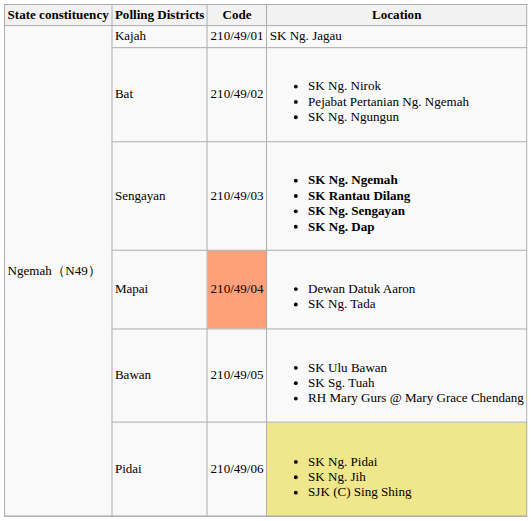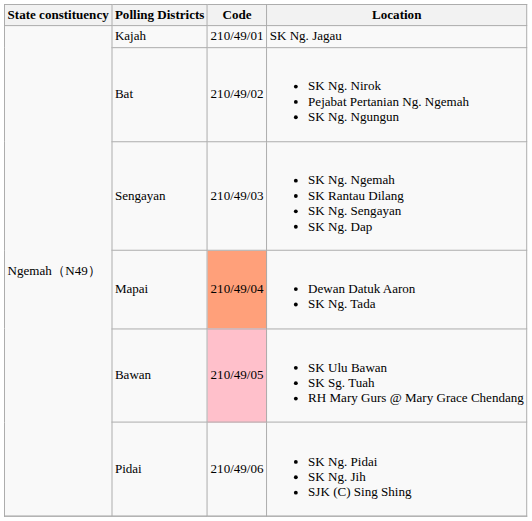(397, 203) bold -> (397, 203) normal
(237, 375) no background -> (237, 375) pink background
(397, 477) khaki background -> (397, 477) no background
